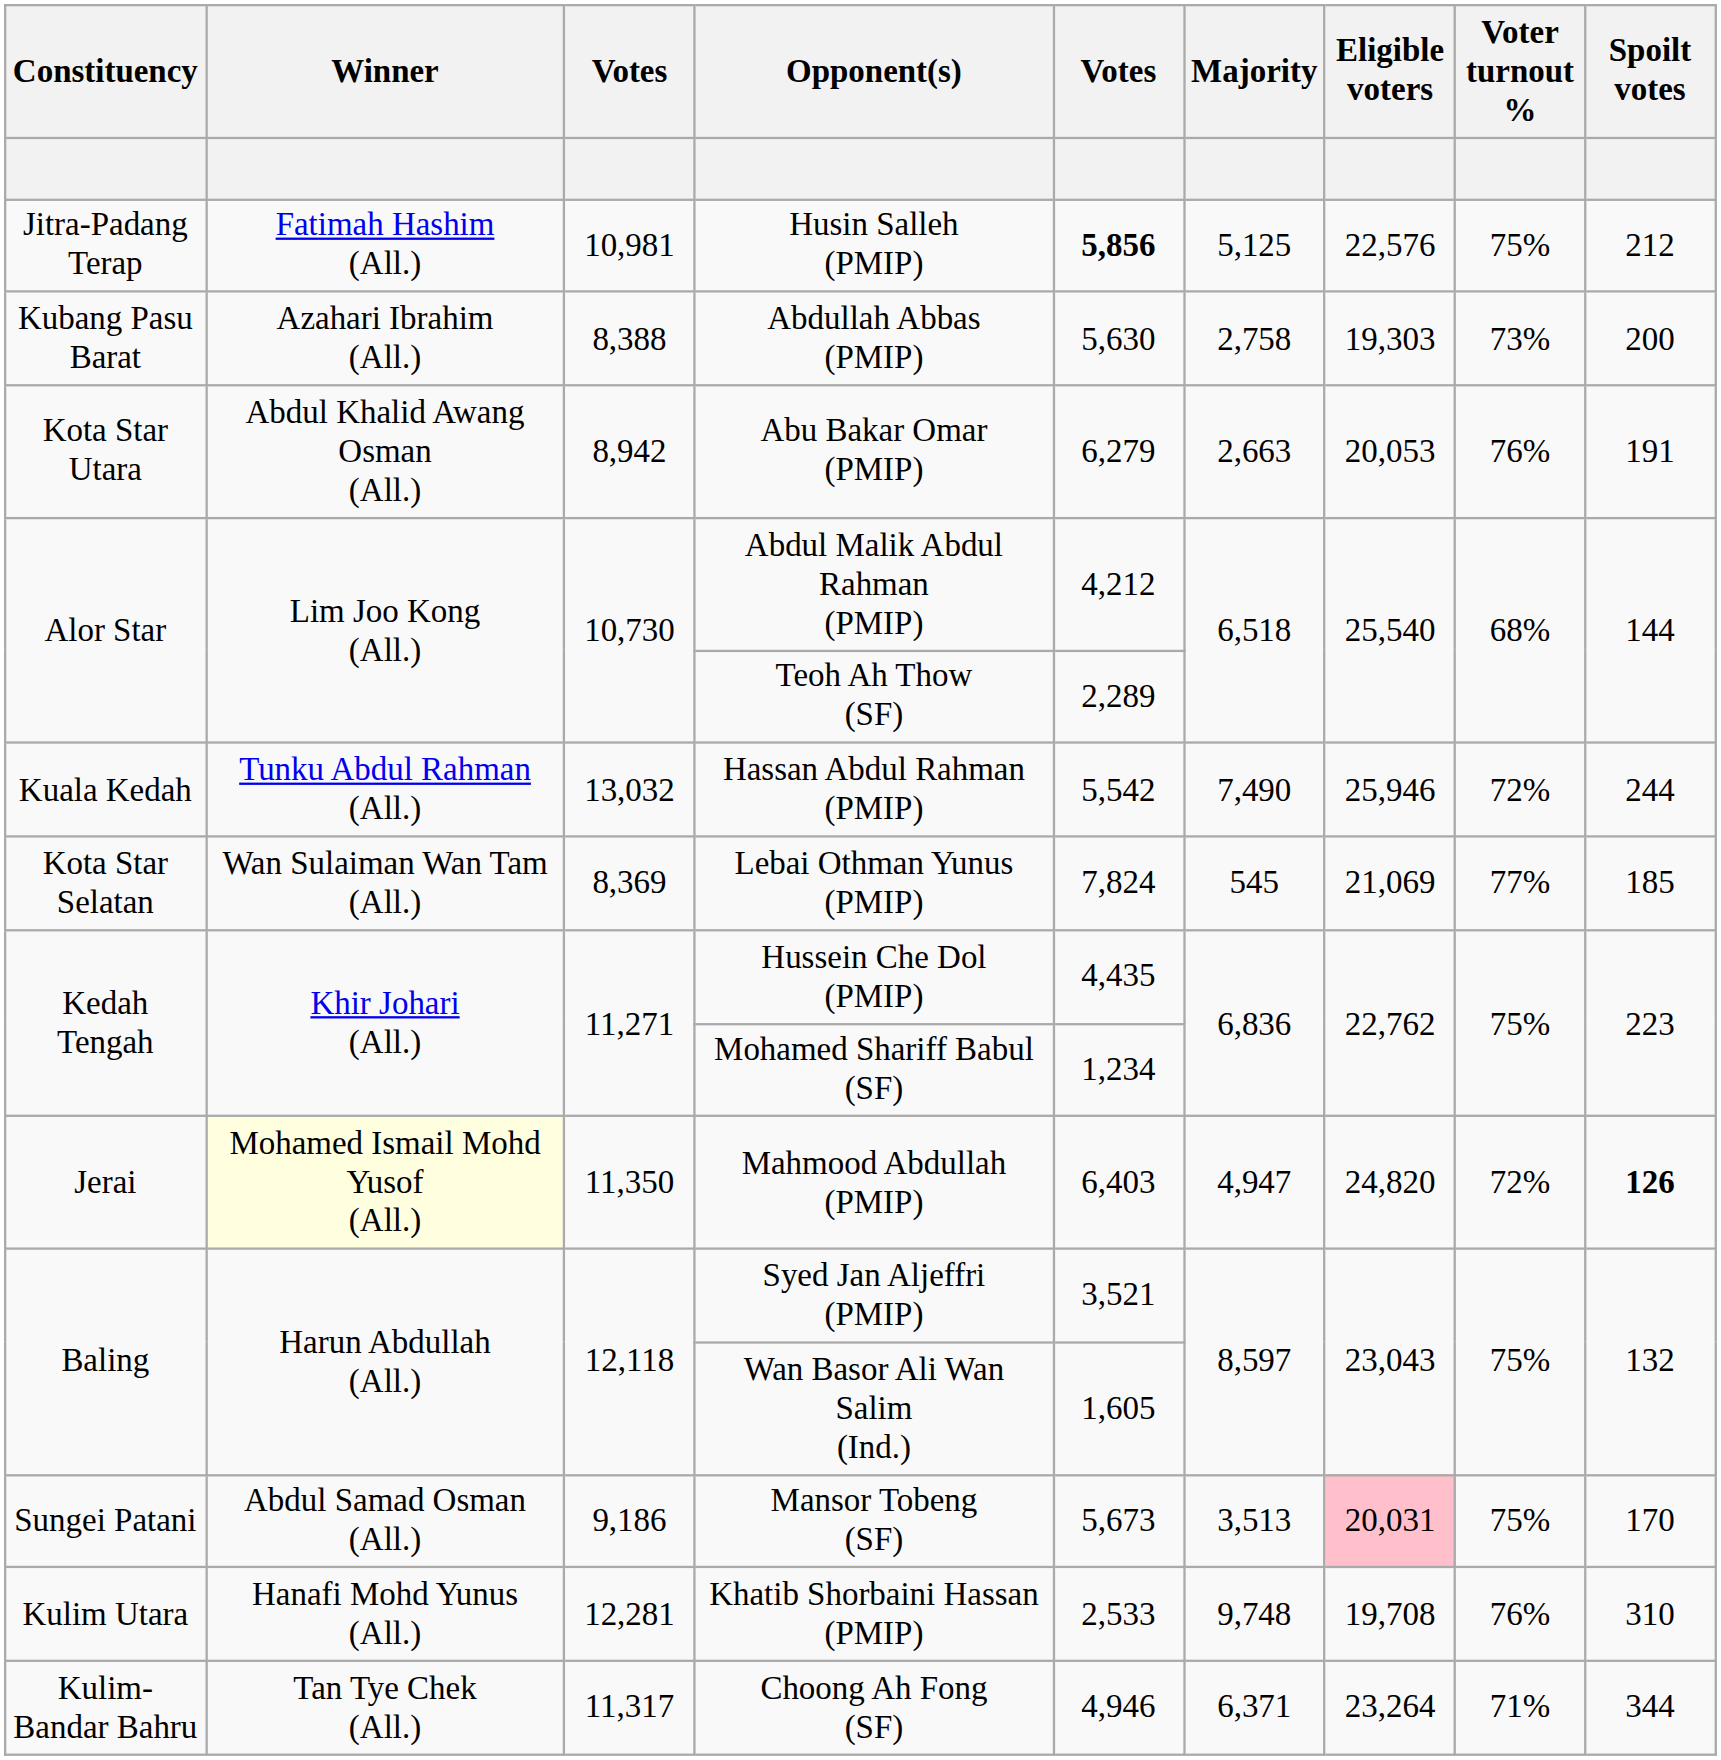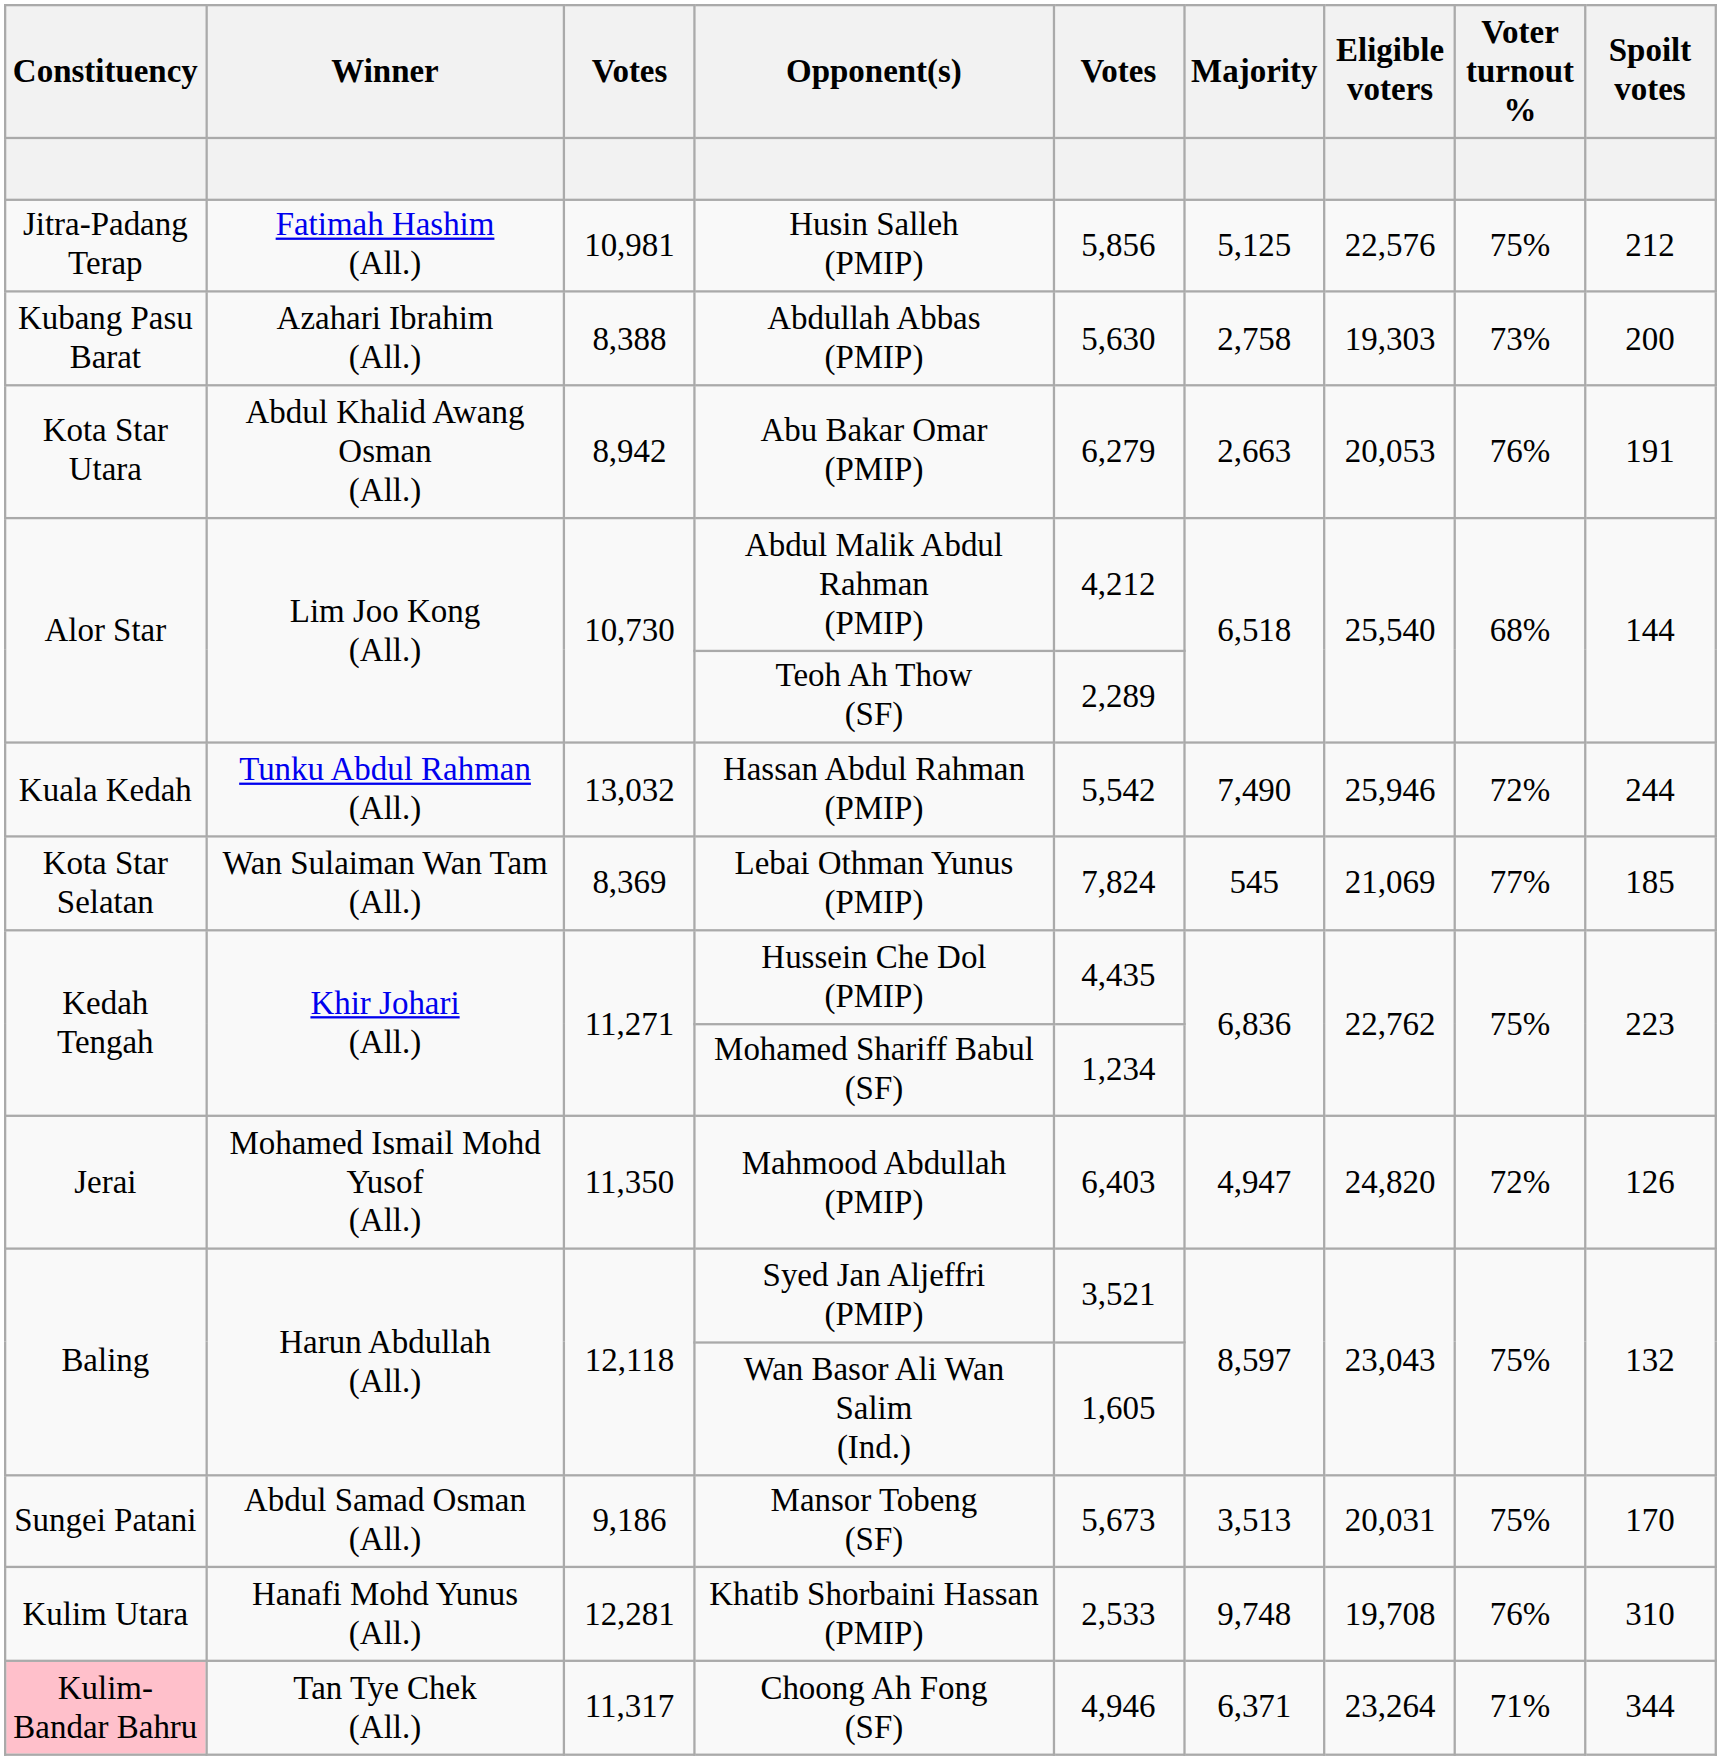(1118, 245) bold -> (1118, 245) normal
(385, 1182) lightyellow background -> (385, 1182) no background
(1650, 1182) bold -> (1650, 1182) normal
(1390, 1520) pink background -> (1390, 1520) no background
(105, 1707) no background -> (105, 1707) pink background
